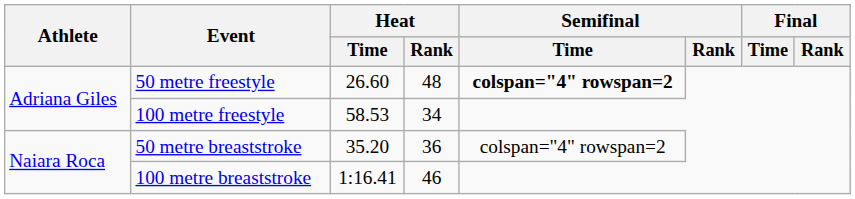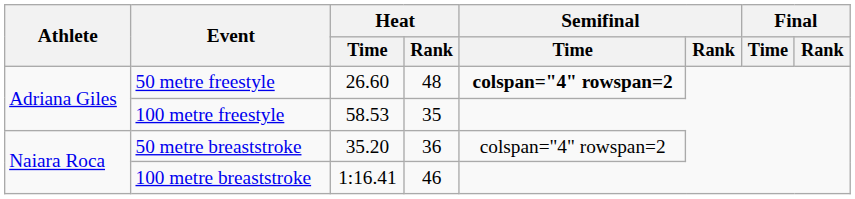(432, 114) 34 -> (432, 114) 35
